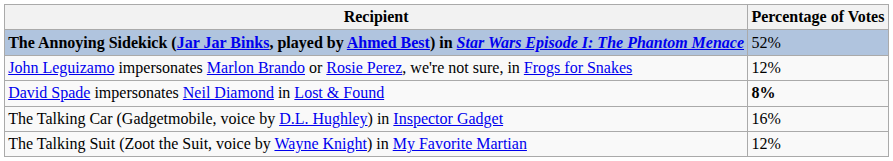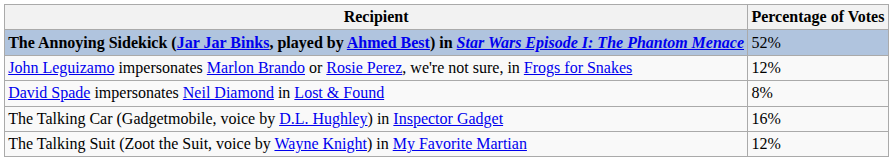(763, 93) bold -> (762, 93) normal
